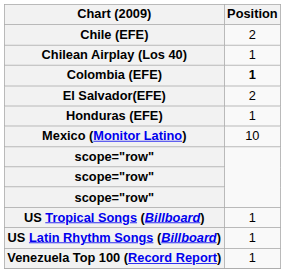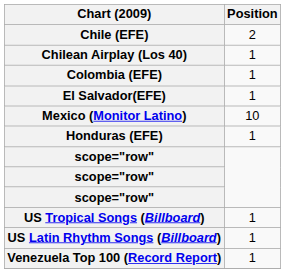(252, 75) bold -> (252, 75) normal
(252, 95) 2 -> (252, 95) 1
rows swapped: (114, 116) <-> (114, 136)
